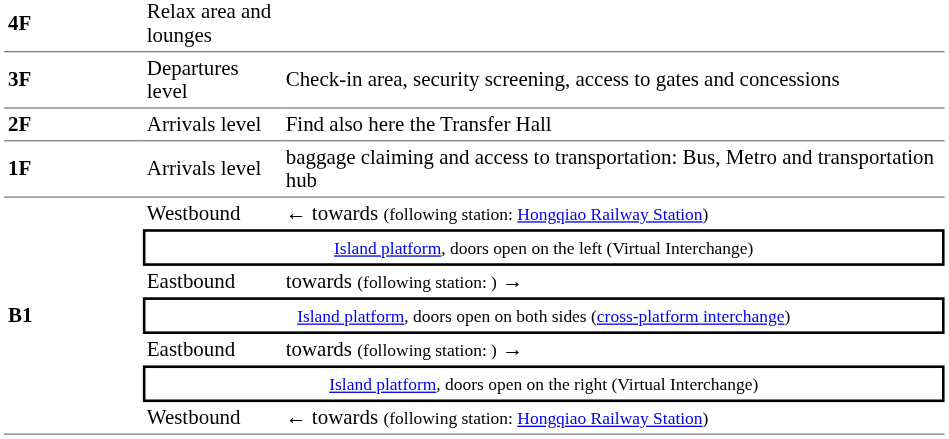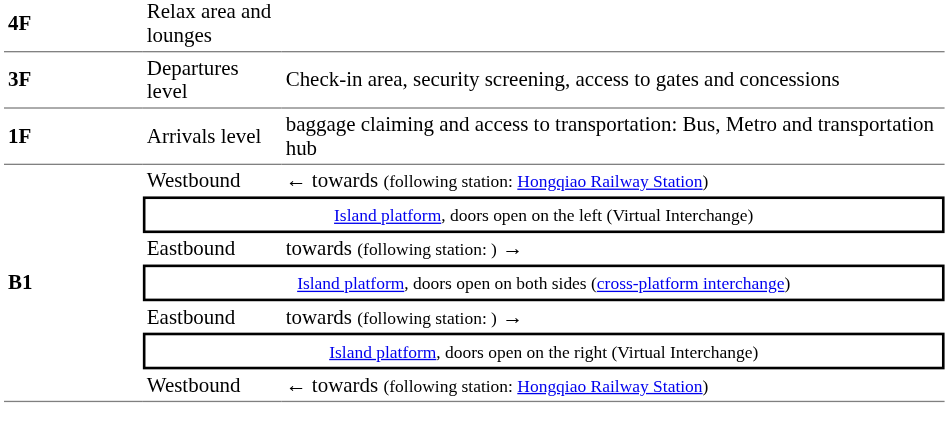- row: (204, 124)
